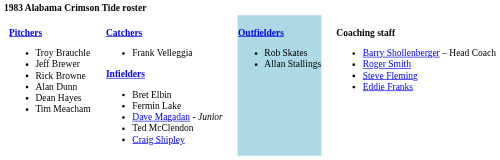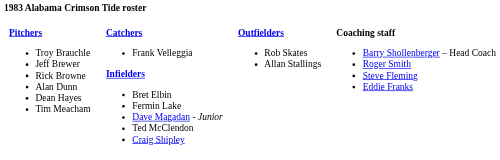(280, 49) lightblue background -> (280, 49) no background
